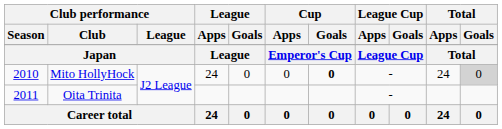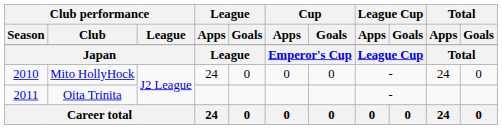(332, 74) bold -> (332, 74) normal
(479, 74) lightgrey background -> (479, 74) no background
